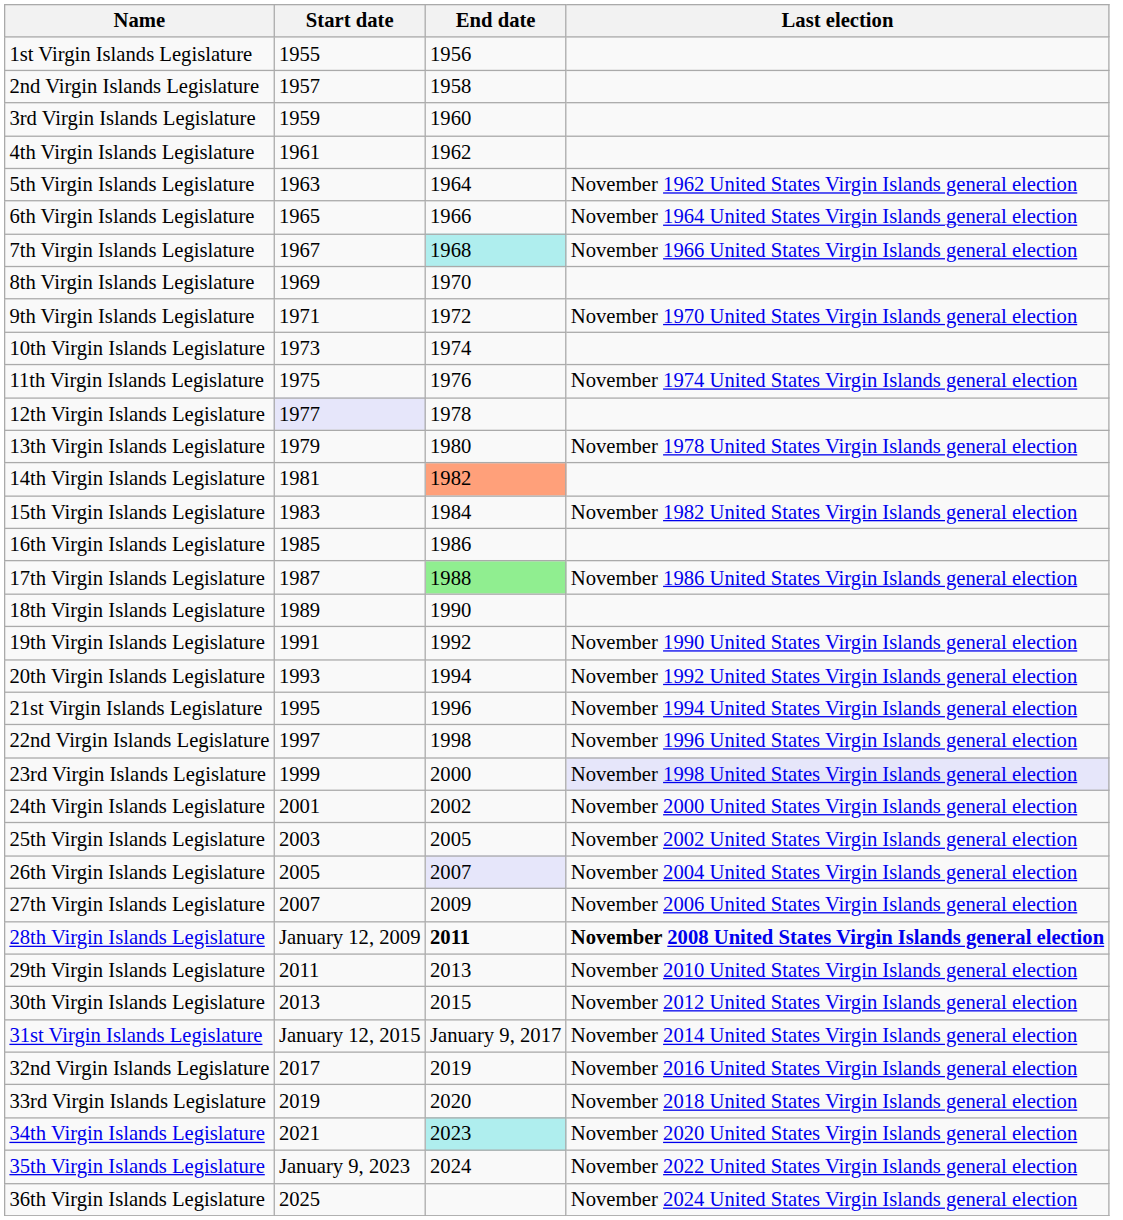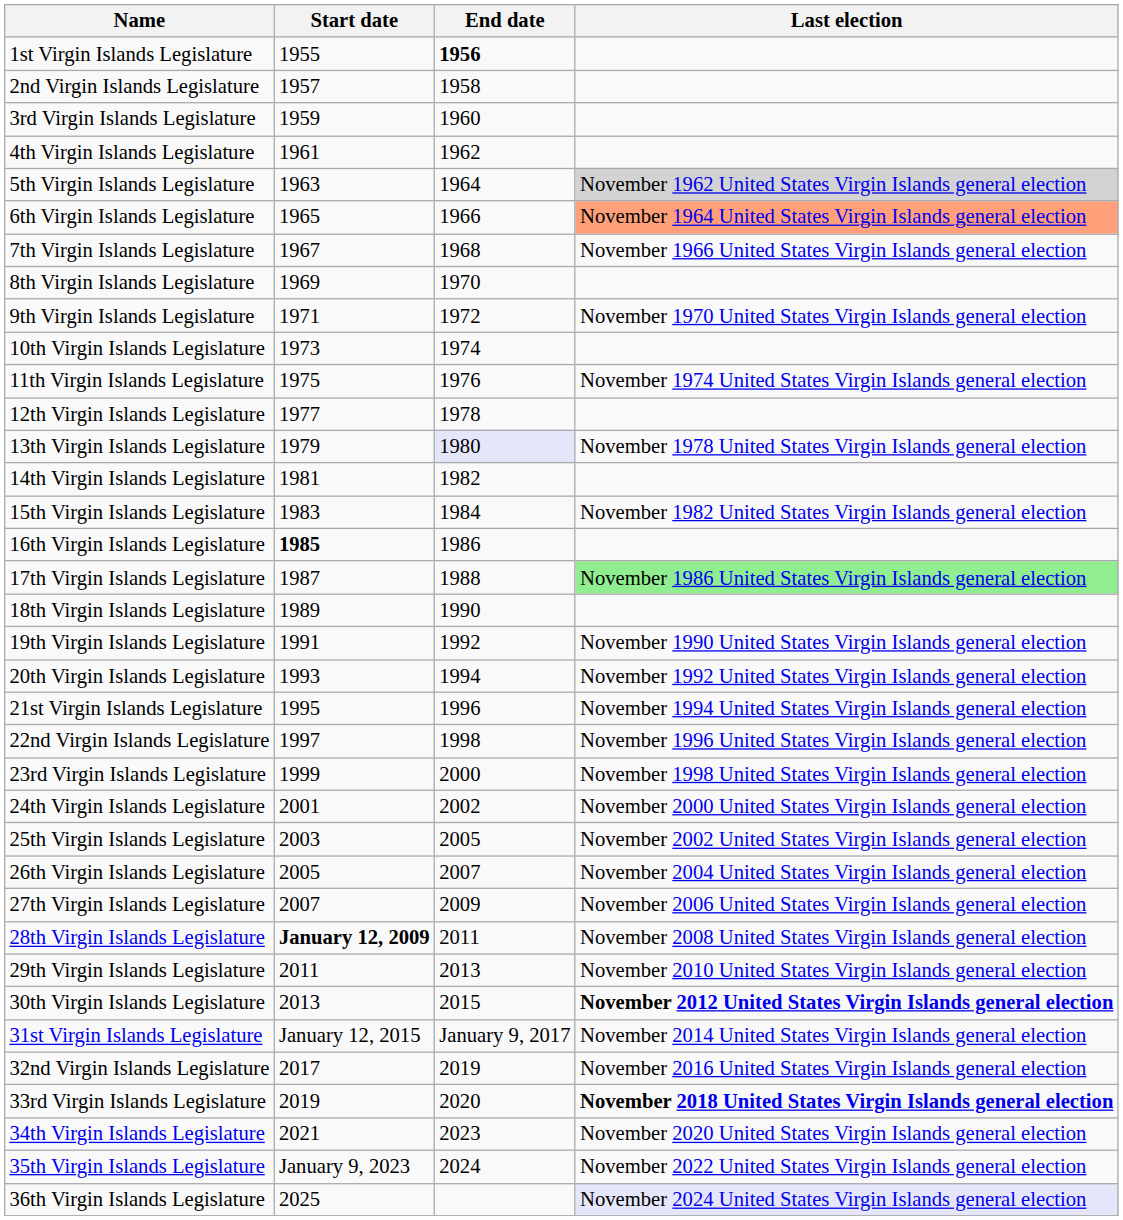(451, 53) normal -> (460, 53) bold
(824, 184) no background -> (833, 184) lightgrey background
(824, 217) no background -> (833, 217) lightsalmon background
(451, 250) paleturquoise background -> (460, 250) no background
(300, 413) lavender background -> (300, 413) no background
(451, 446) no background -> (460, 446) lavender background
(451, 479) lightsalmon background -> (460, 479) no background
(300, 544) normal -> (300, 544) bold
(451, 577) lightgreen background -> (460, 577) no background
(824, 577) no background -> (833, 577) lightgreen background
(824, 773) lavender background -> (833, 773) no background
(451, 871) lavender background -> (460, 871) no background
(350, 937) normal -> (354, 937) bold
(450, 937) bold -> (459, 937) normal
(837, 937) bold -> (833, 937) normal
(824, 1002) normal -> (847, 1002) bold
(824, 1101) normal -> (847, 1101) bold
(451, 1133) paleturquoise background -> (460, 1133) no background
(824, 1199) no background -> (833, 1199) lavender background
